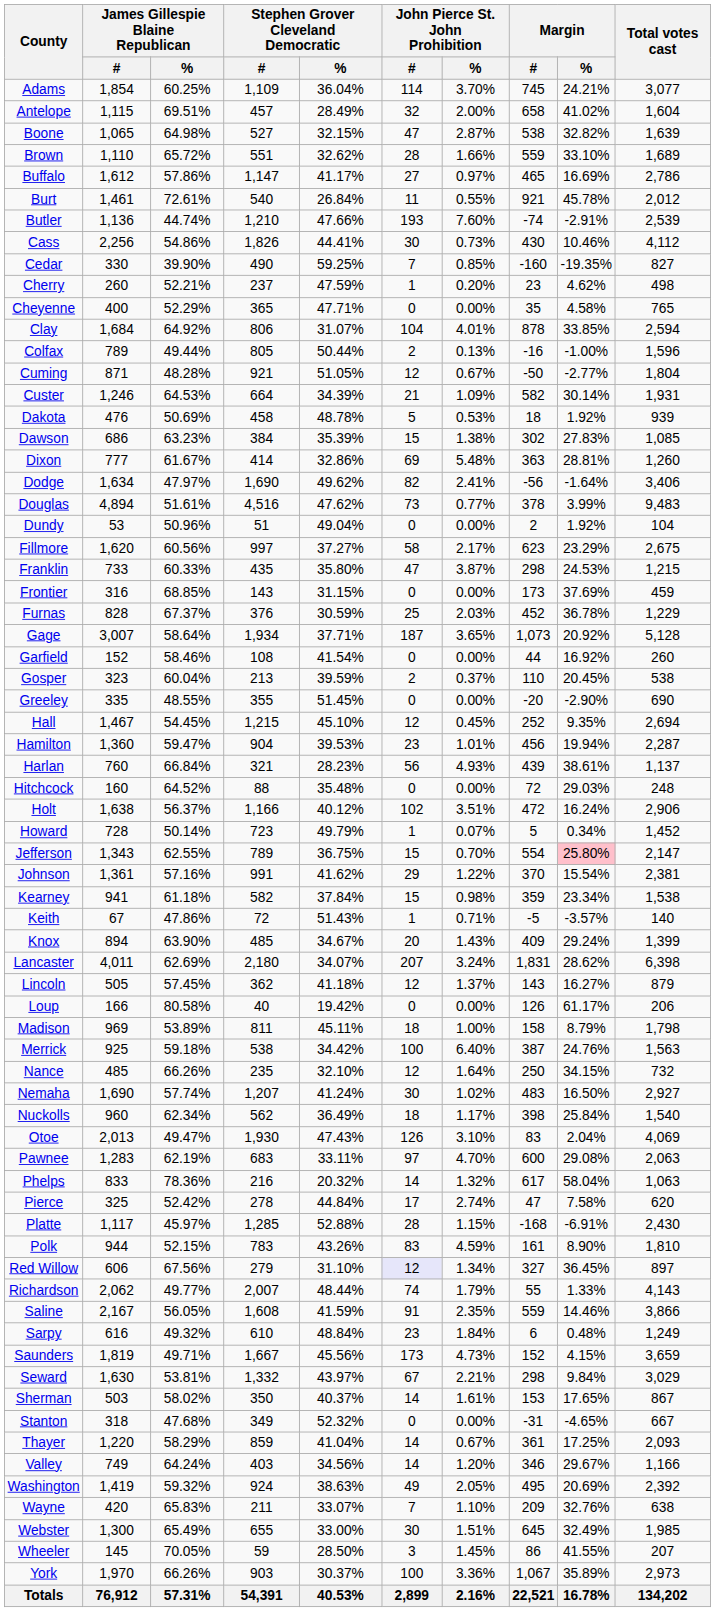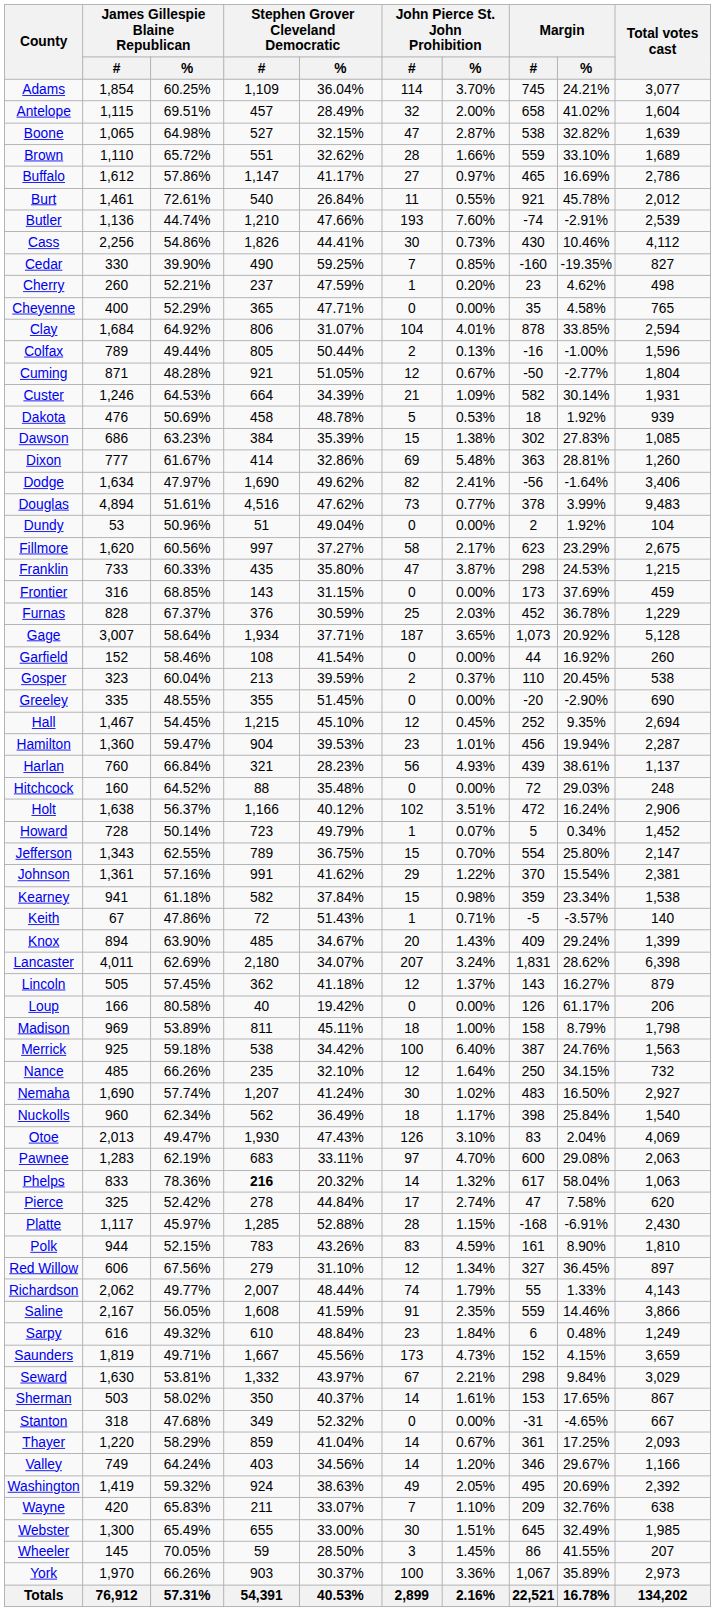(586, 853) pink background -> (586, 853) no background
(262, 1181) normal -> (262, 1181) bold
(412, 1268) lavender background -> (412, 1268) no background
